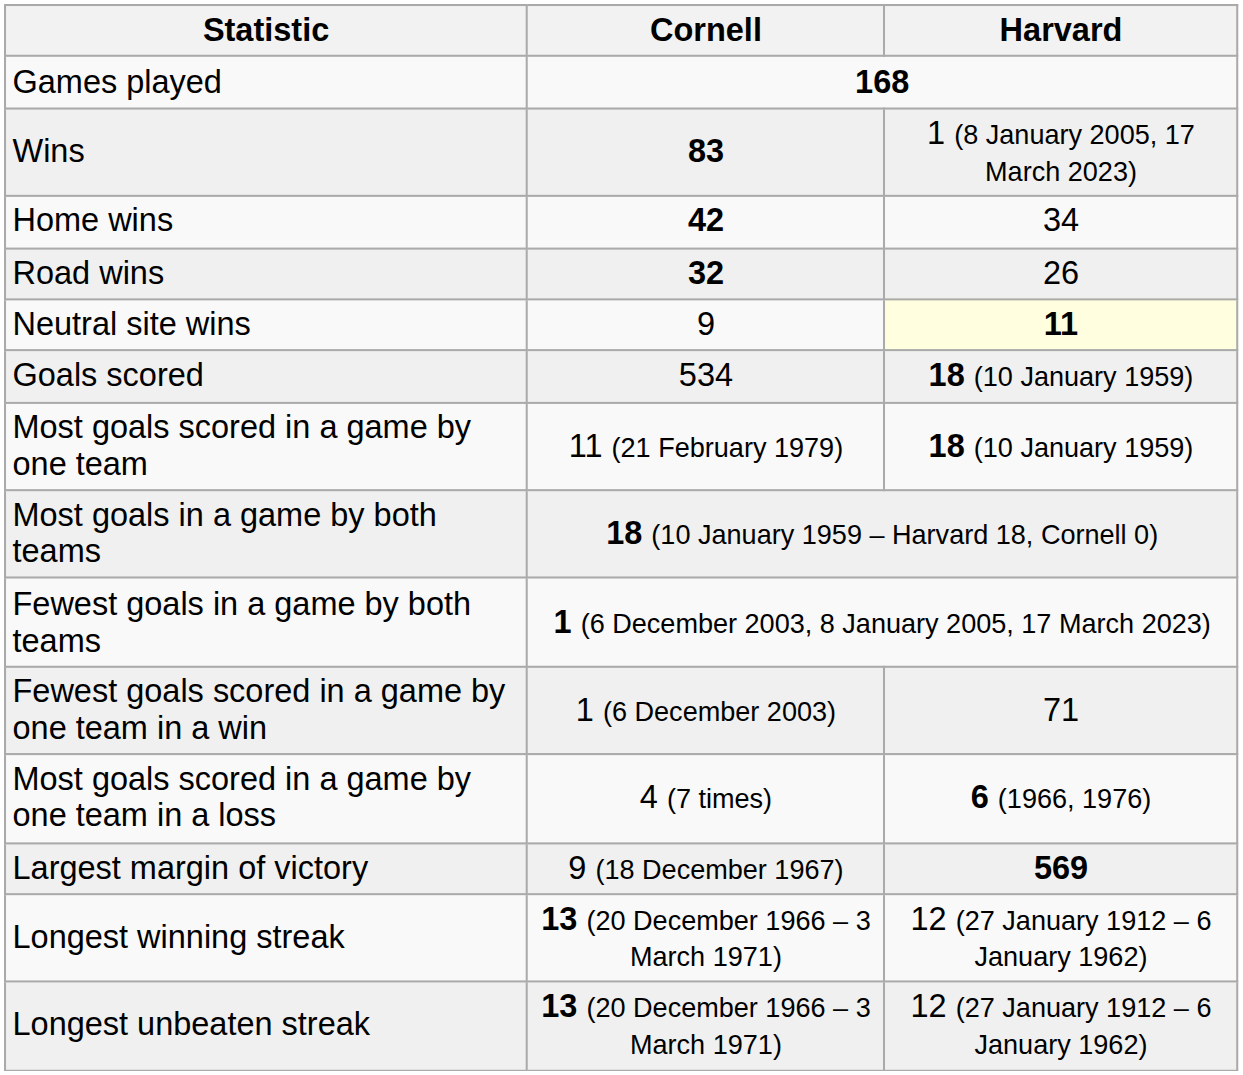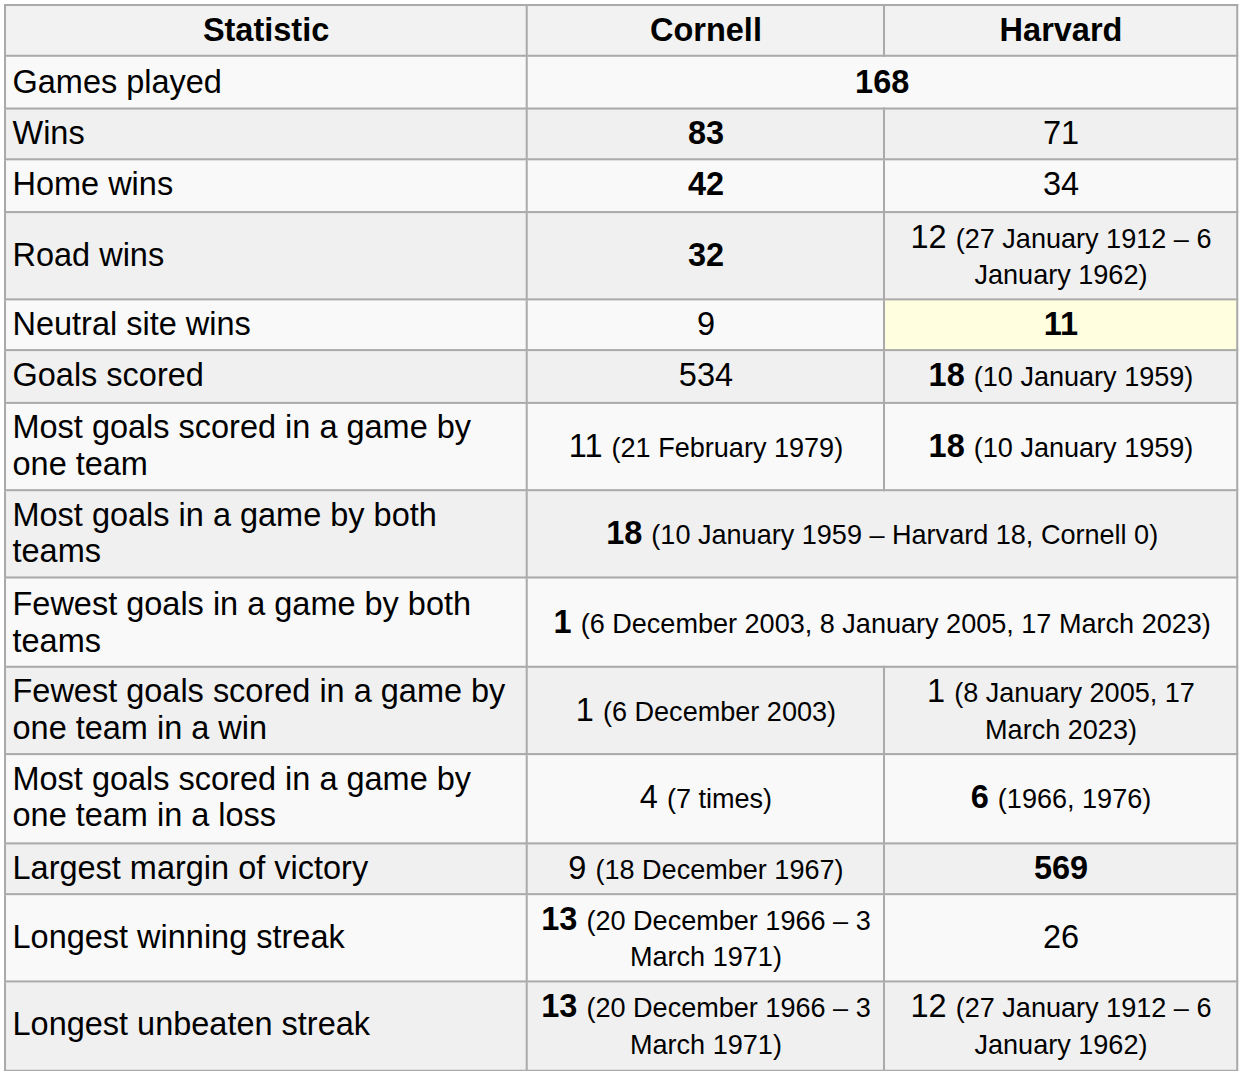(1061, 151) 1 (8 January 2005, 17 March 2023) -> (1061, 133) 71
(1061, 272) 26 -> (1061, 254) 12 (27 January 1912 – 6 January 1962)
(1061, 709) 71 -> (1061, 709) 1 (8 January 2005, 17 March 2023)
(1061, 937) 12 (27 January 1912 – 6 January 1962) -> (1061, 937) 26
